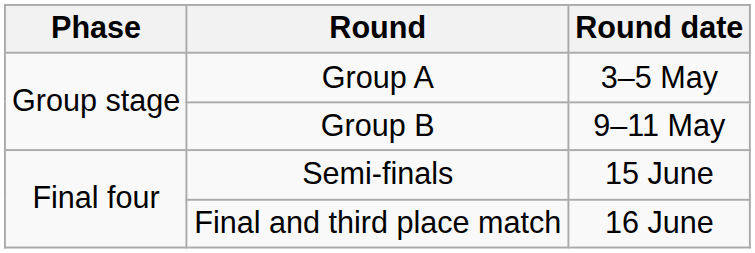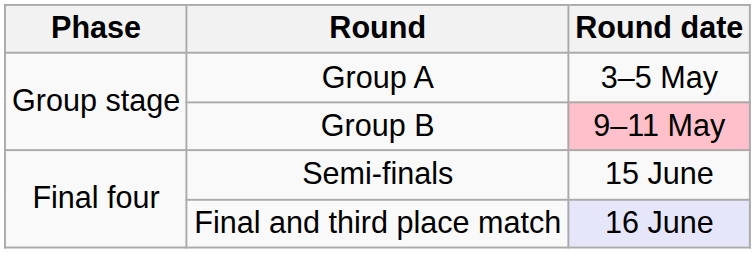(659, 125) no background -> (659, 125) pink background
(659, 222) no background -> (659, 222) lavender background
